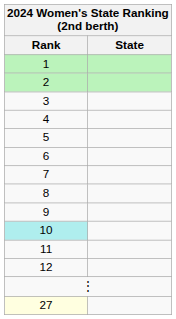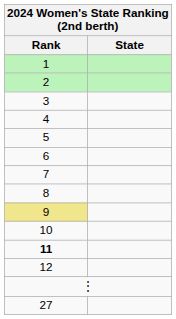(46, 212) no background -> (46, 212) khaki background
(46, 230) paleturquoise background -> (46, 230) no background
(46, 249) normal -> (46, 249) bold
(46, 305) lightyellow background -> (46, 305) no background
